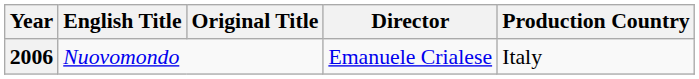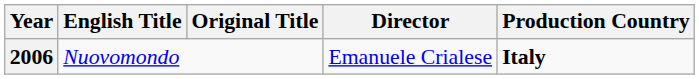(522, 56) normal -> (524, 56) bold
